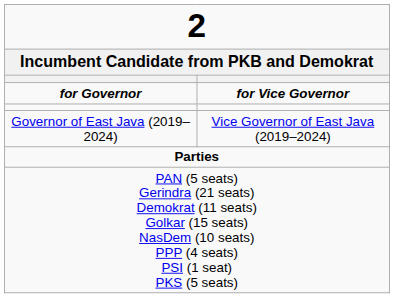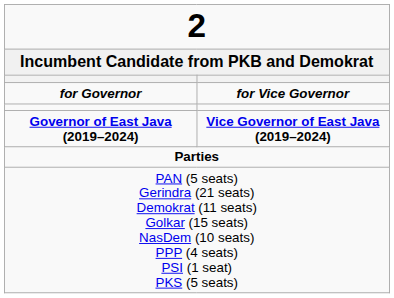(101, 129) normal -> (101, 129) bold
(293, 129) normal -> (293, 129) bold
